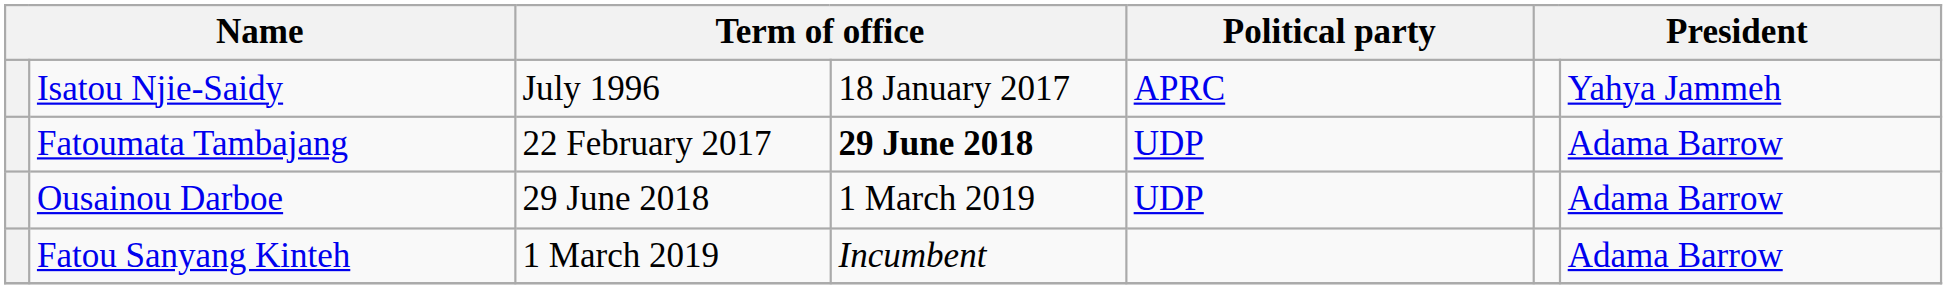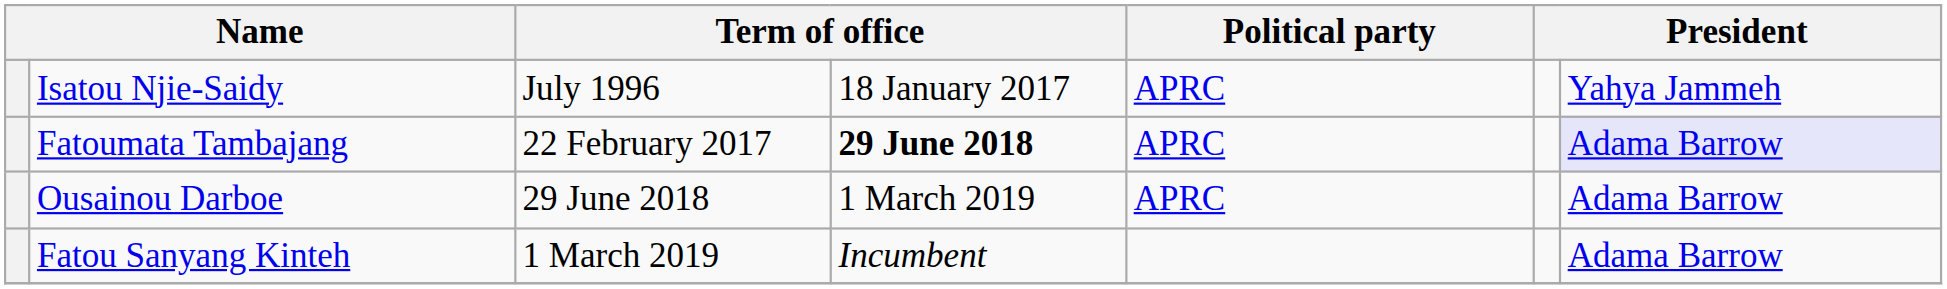(1169, 143) UDP -> (1179, 143) APRC
(1675, 143) no background -> (1675, 143) lavender background
(1169, 198) UDP -> (1179, 198) APRC
